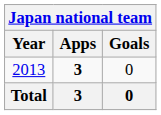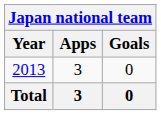(78, 69) bold -> (78, 69) normal
